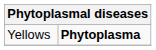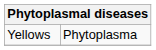(101, 34) bold -> (100, 34) normal
